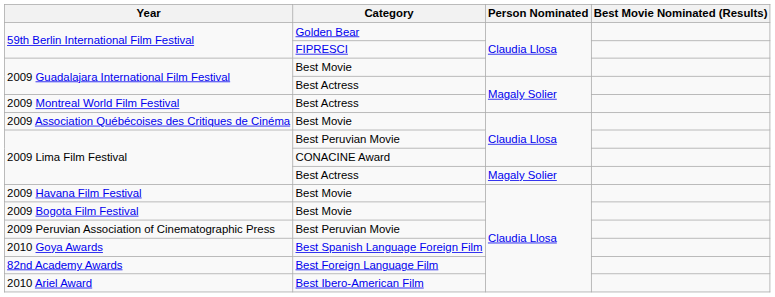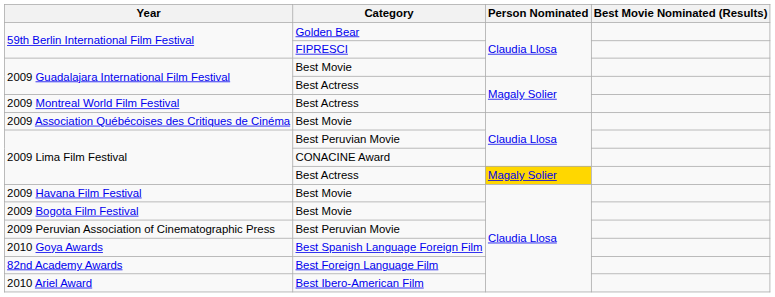(522, 176) no background -> (522, 176) gold background
